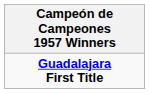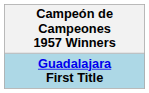(75, 70) no background -> (75, 70) lightblue background
